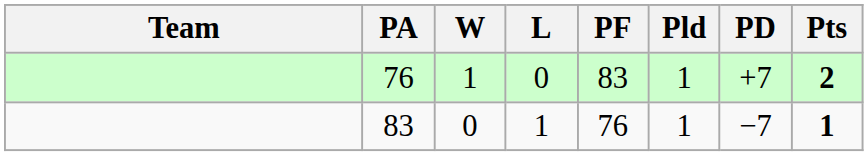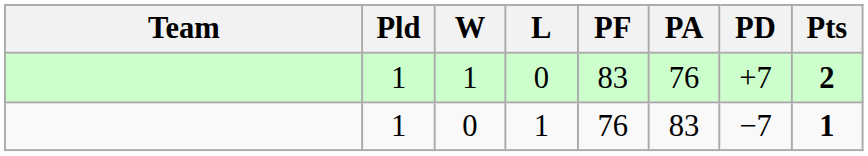columns swapped: (684, 28) <-> (399, 28)
